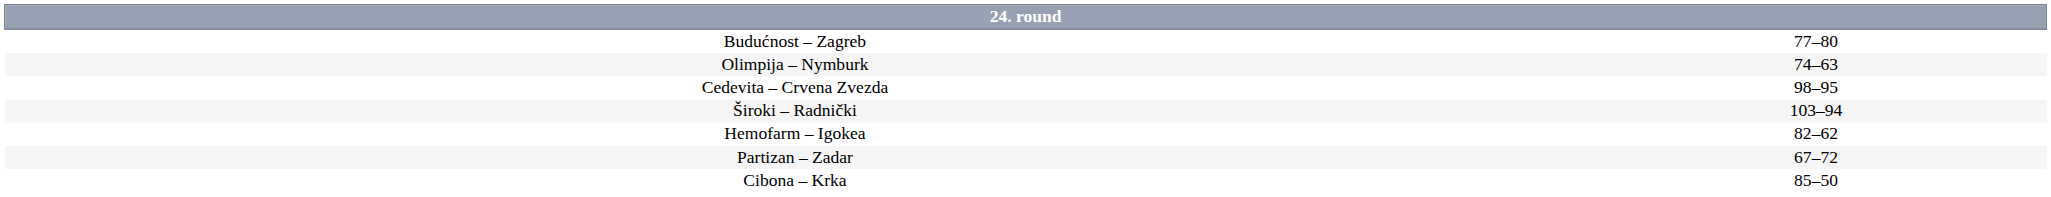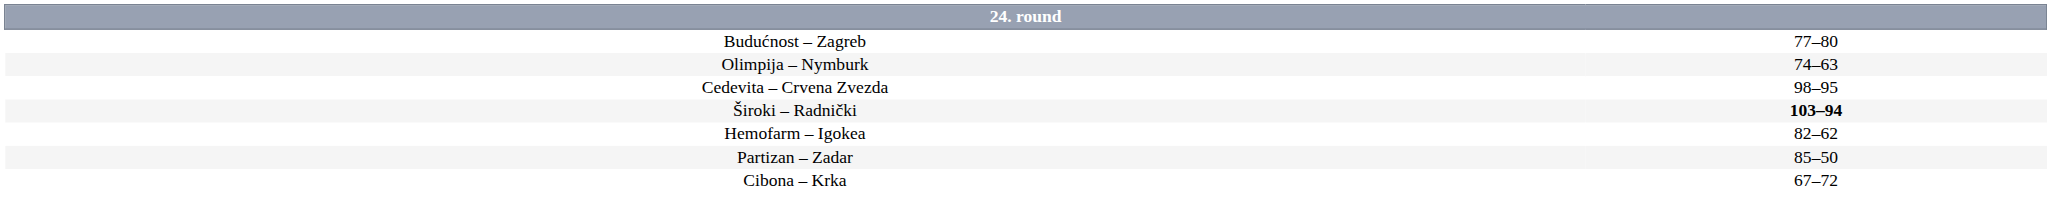(1816, 110) normal -> (1816, 110) bold
(1816, 157) 67–72 -> (1816, 157) 85–50
(1816, 180) 85–50 -> (1816, 180) 67–72
